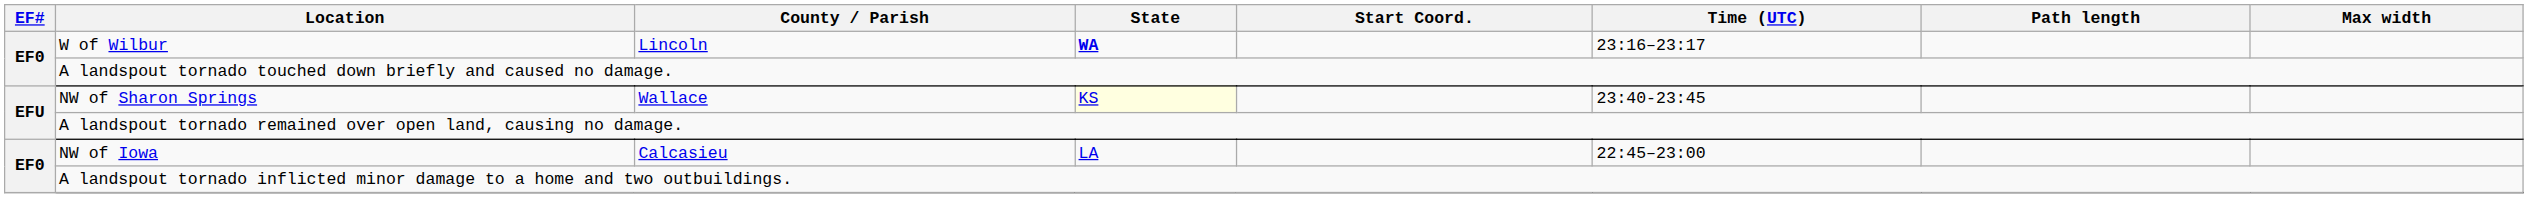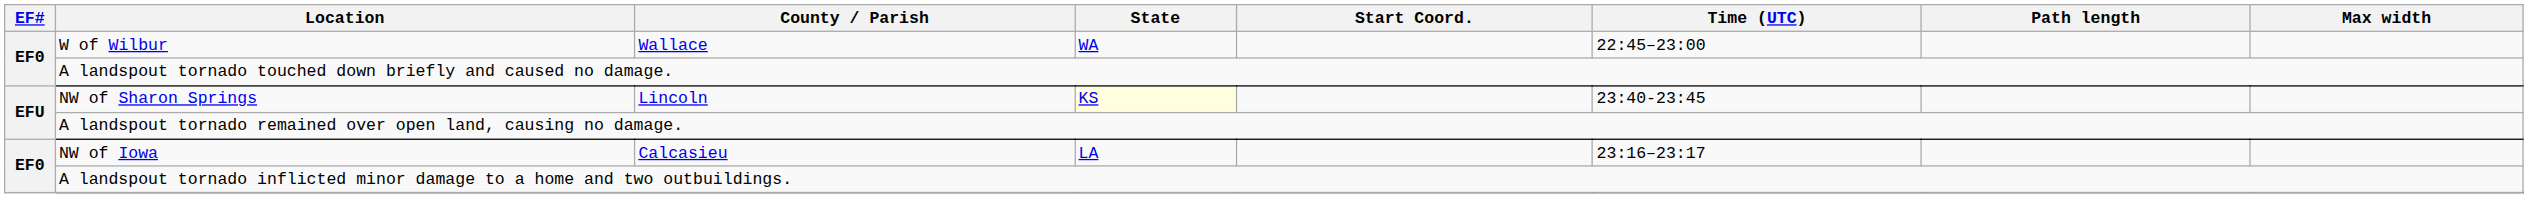(673, 45) Lincoln -> (673, 45) Wallace
(1088, 45) bold -> (1088, 45) normal
(1651, 45) 23:16–23:17 -> (1651, 45) 22:45–23:00
(673, 99) Wallace -> (673, 99) Lincoln
(1651, 153) 22:45–23:00 -> (1651, 153) 23:16–23:17
